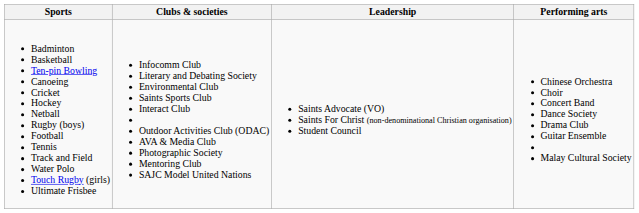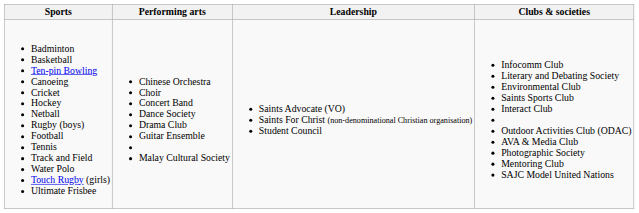columns swapped: (574, 12) <-> (192, 12)
